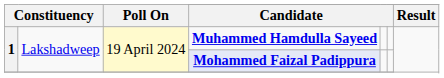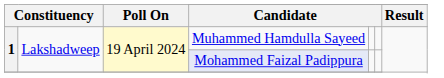(285, 38) bold -> (279, 38) normal
(285, 60) bold -> (279, 60) normal
